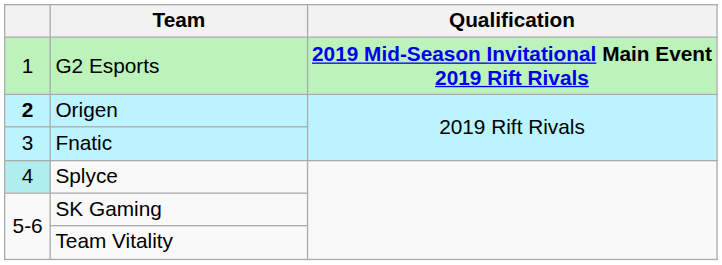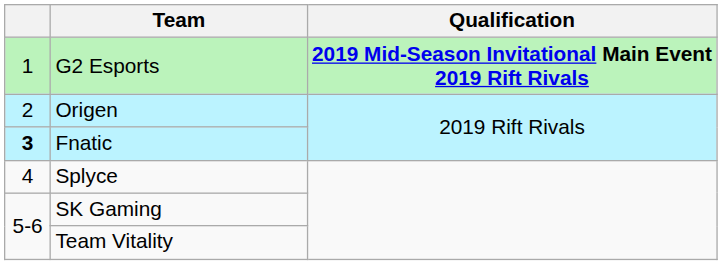(28, 110) bold -> (28, 110) normal
(28, 143) normal -> (28, 143) bold
(28, 176) paleturquoise background -> (28, 176) no background
